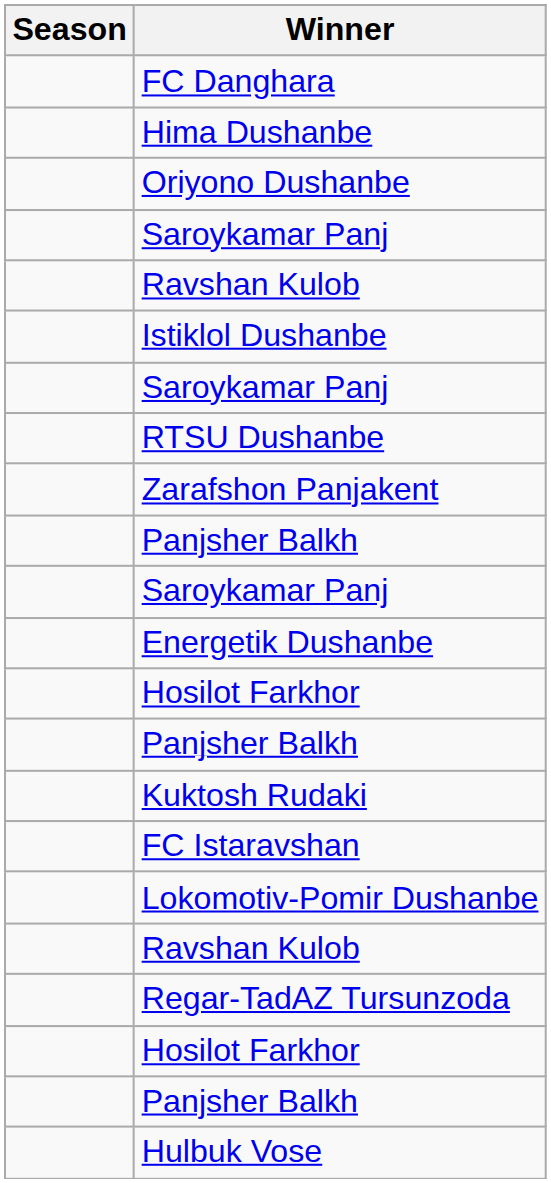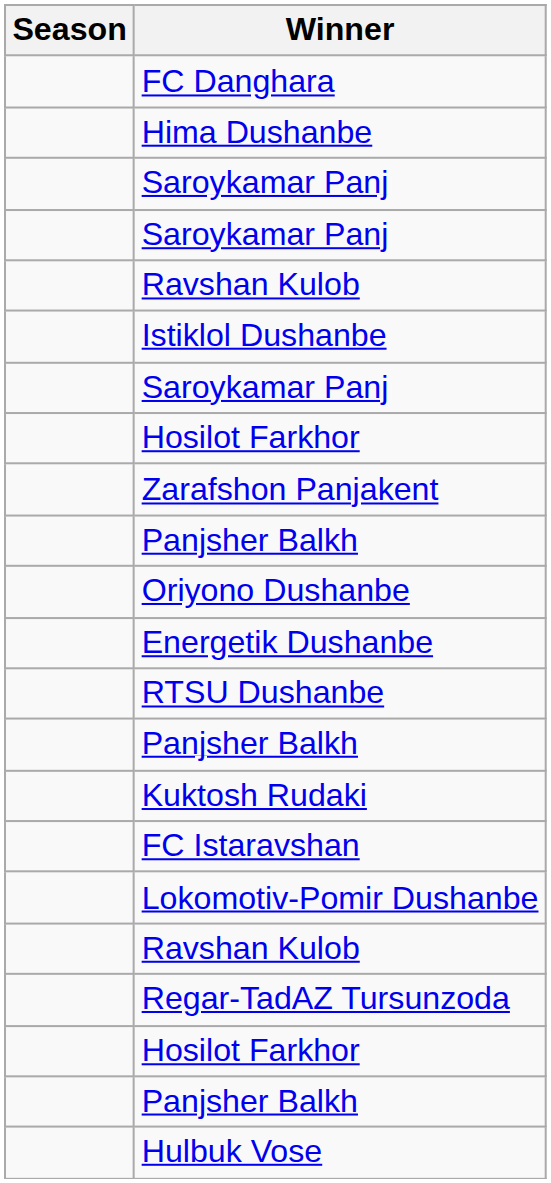(276, 183) Oriyono Dushanbe -> (265, 183) Saroykamar Panj
(263, 438) RTSU Dushanbe -> (251, 438) Hosilot Farkhor
(265, 591) Saroykamar Panj -> (276, 591) Oriyono Dushanbe
(251, 693) Hosilot Farkhor -> (263, 693) RTSU Dushanbe
